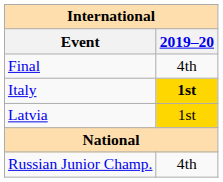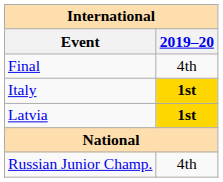(187, 115) normal -> (187, 115) bold
